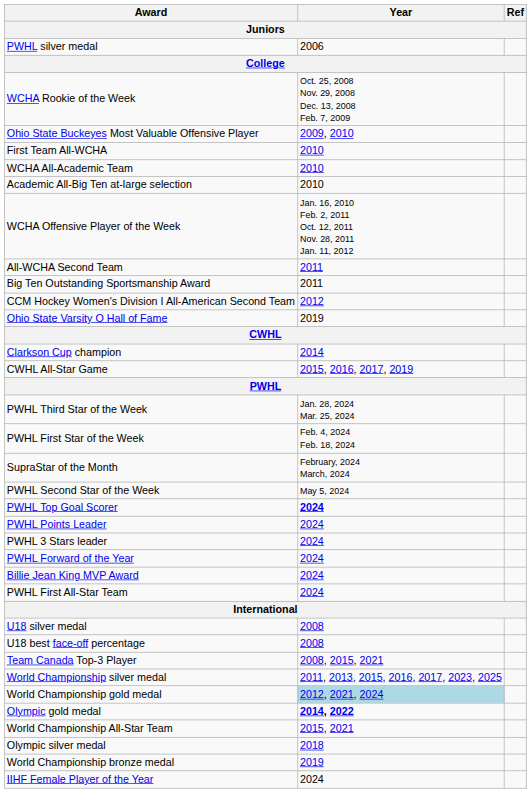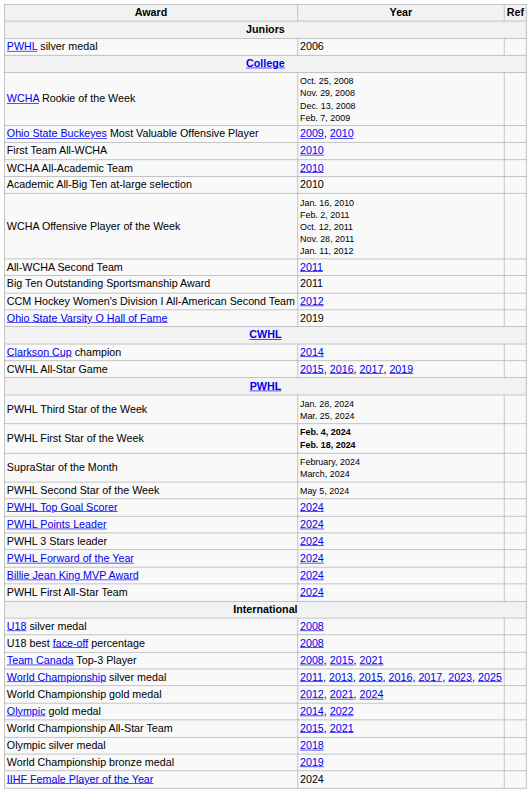(328, 439) normal -> (328, 438) bold
(312, 507) bold -> (312, 507) normal
(342, 694) lightblue background -> (342, 694) no background
(327, 711) bold -> (327, 711) normal
